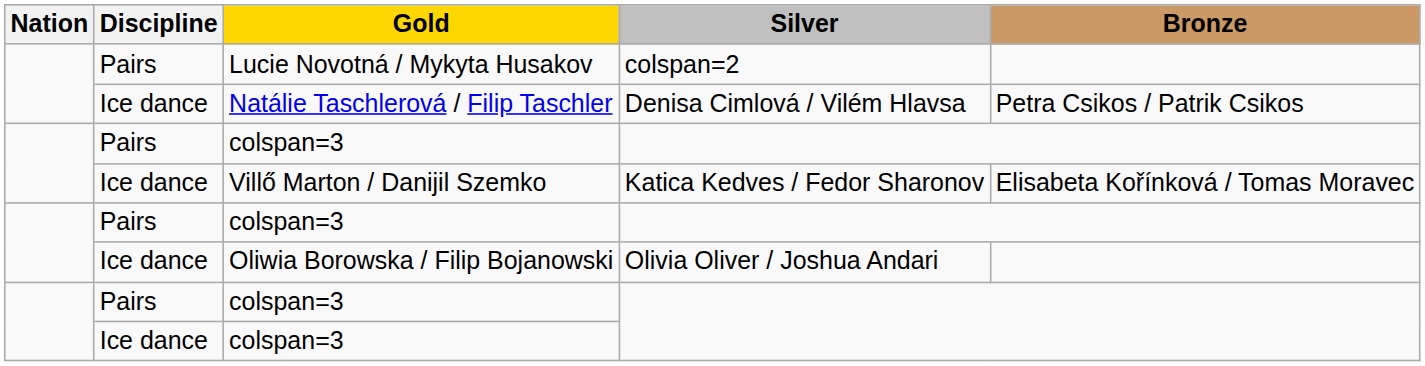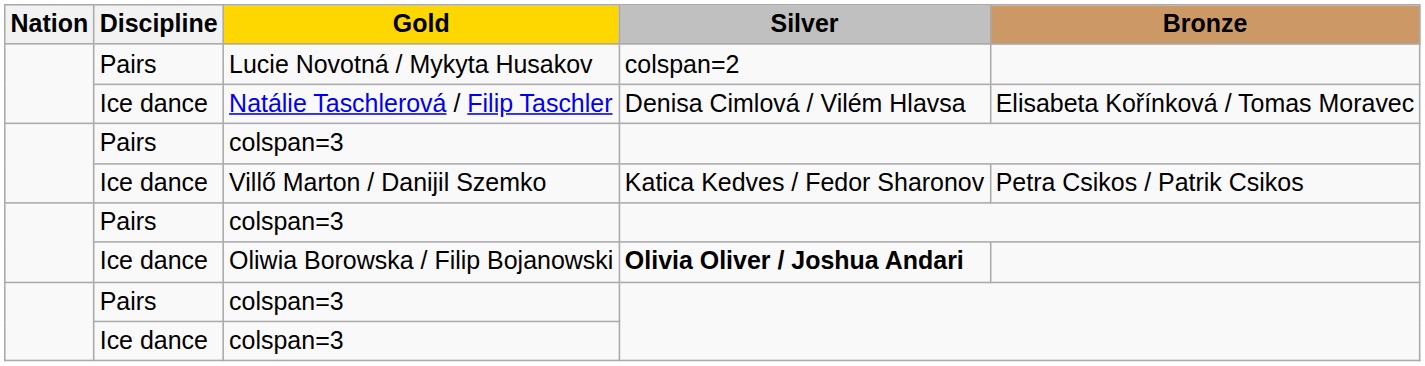(1150, 103) Petra Csikos / Patrik Csikos -> (1205, 103) Elisabeta Kořínková / Tomas Moravec
(1205, 182) Elisabeta Kořínková / Tomas Moravec -> (1150, 182) Petra Csikos / Patrik Csikos
(782, 261) normal -> (794, 261) bold
